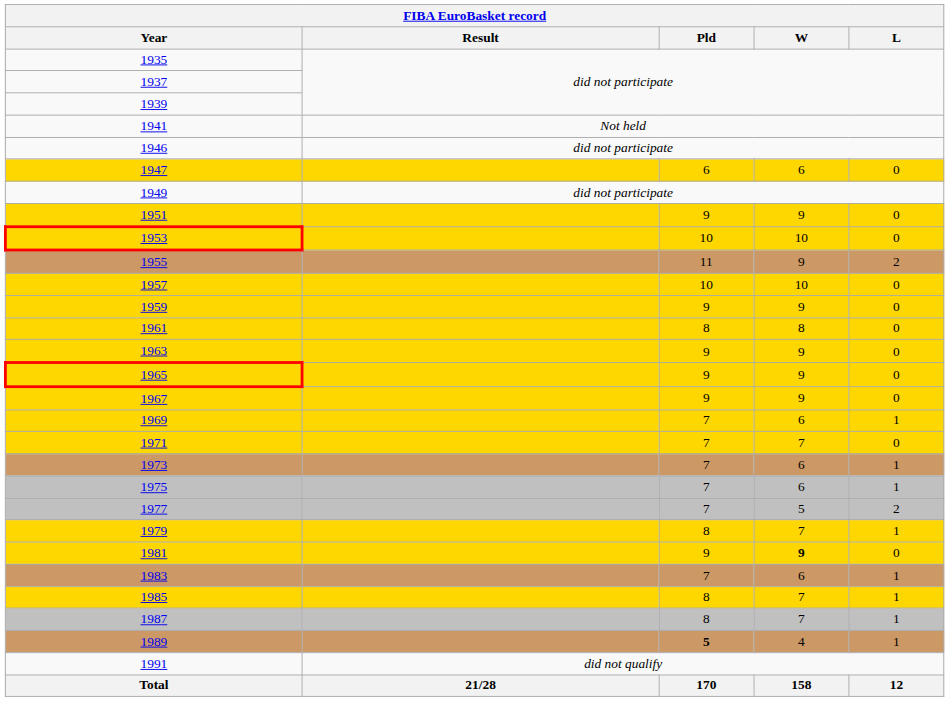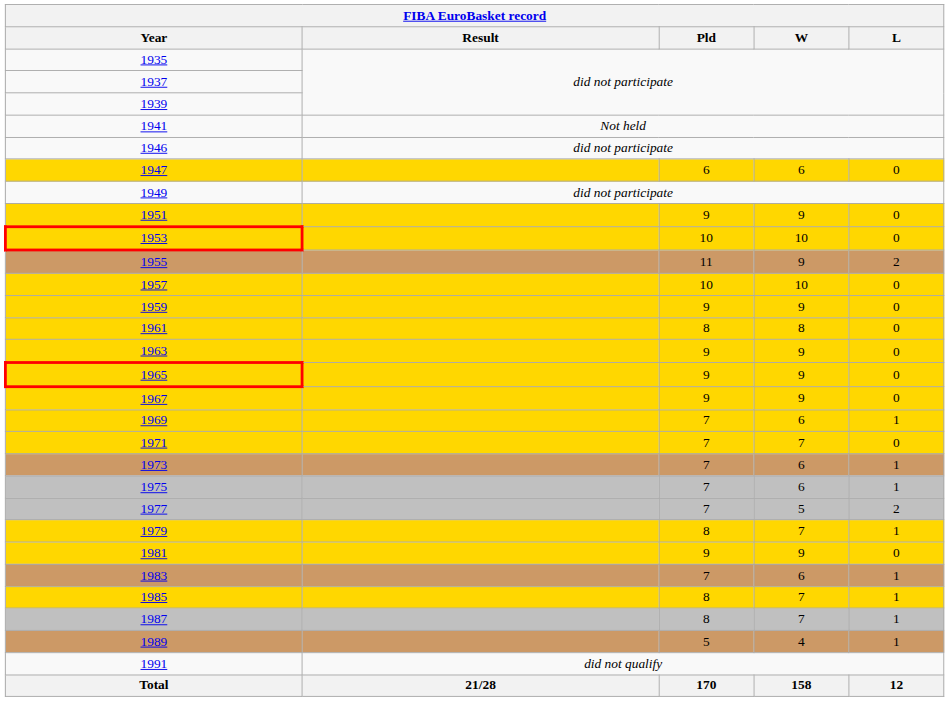(801, 553) bold -> (801, 553) normal
(706, 641) bold -> (706, 641) normal
